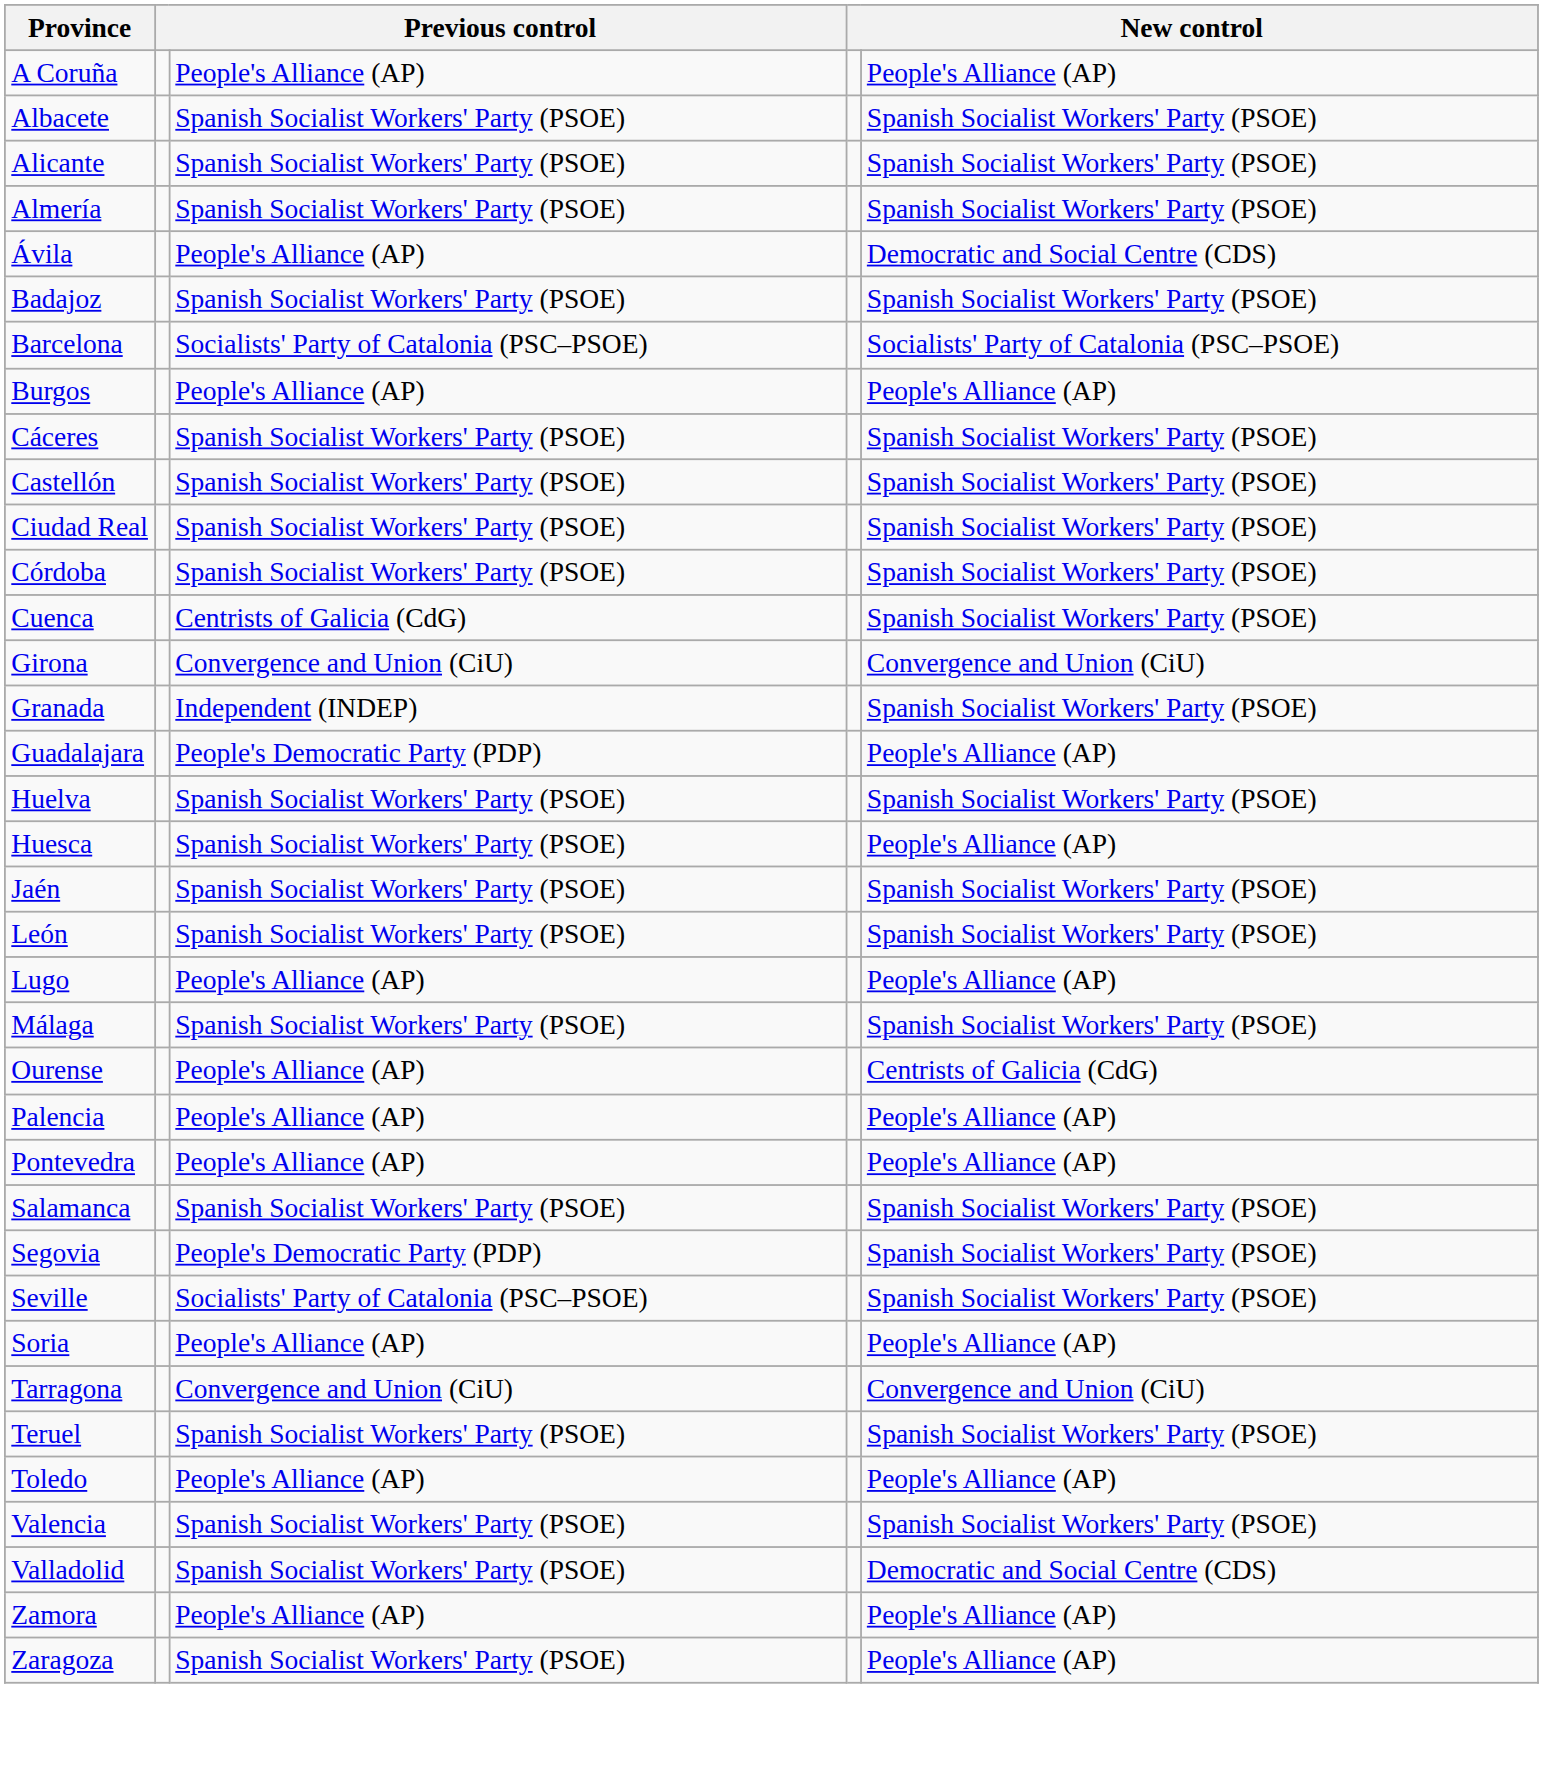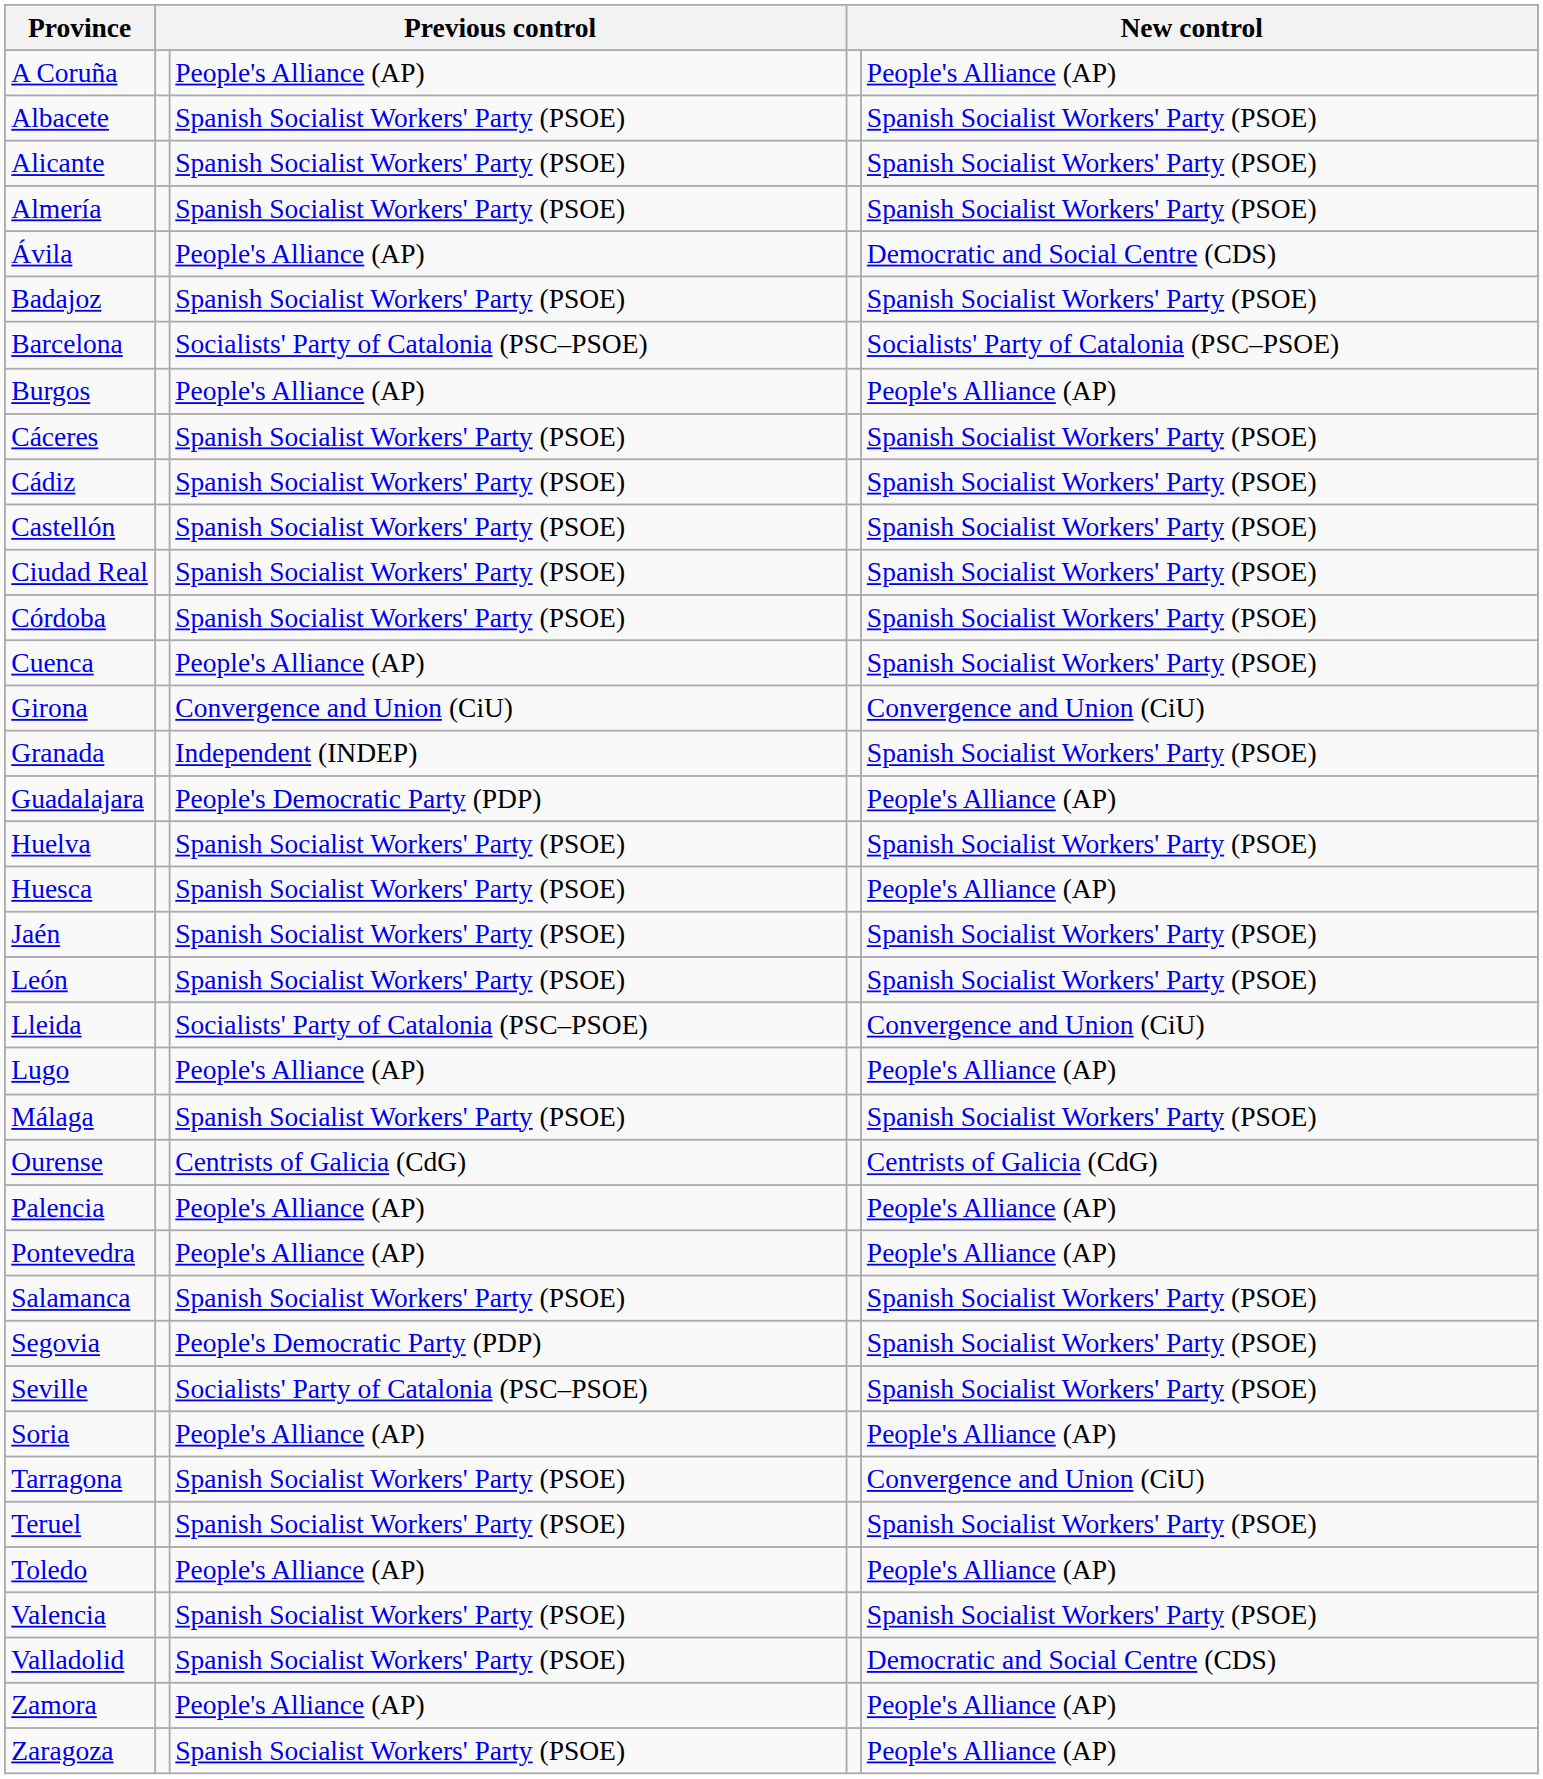+ row: (43, 481)
(321, 617) Centrists of Galicia (CdG) -> (300, 662) People's Alliance (AP)
+ row: (46, 1025)
(300, 1070) People's Alliance (AP) -> (321, 1161) Centrists of Galicia (CdG)
(344, 1388) Convergence and Union (CiU) -> (400, 1478) Spanish Socialist Workers' Party (PSOE)
